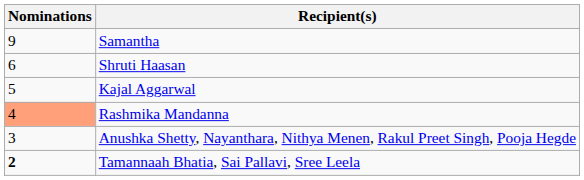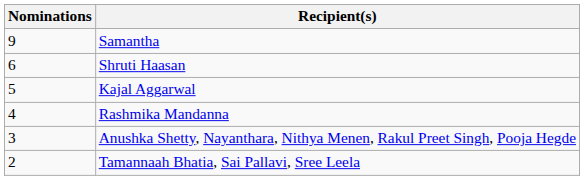(12, 114) lightsalmon background -> (12, 114) no background
(12, 162) bold -> (12, 162) normal
